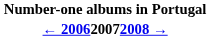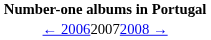(105, 29) bold -> (105, 29) normal
